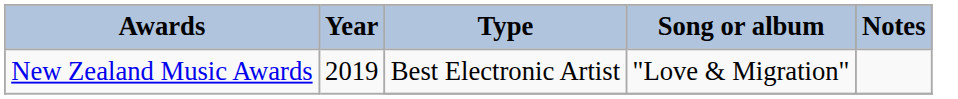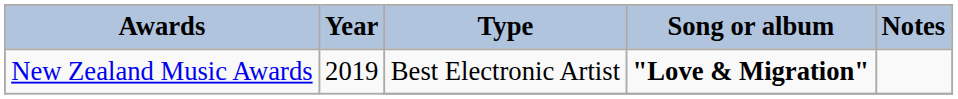(741, 70) normal -> (751, 70) bold
